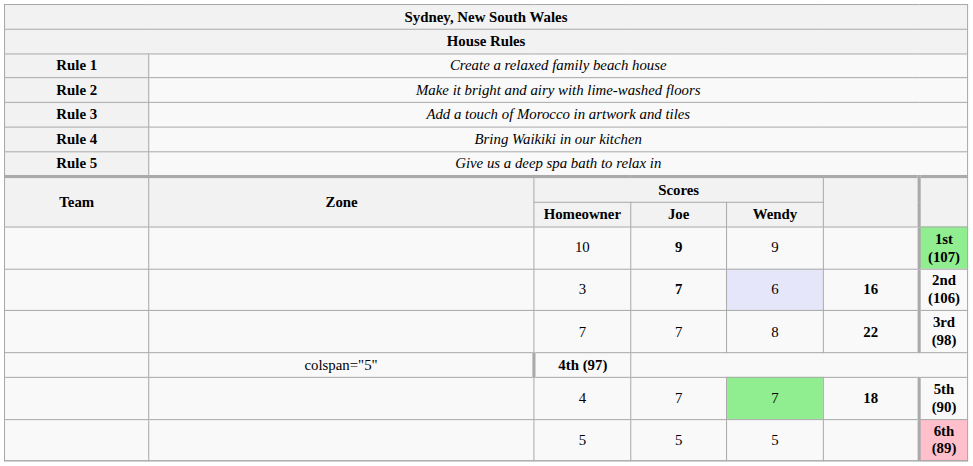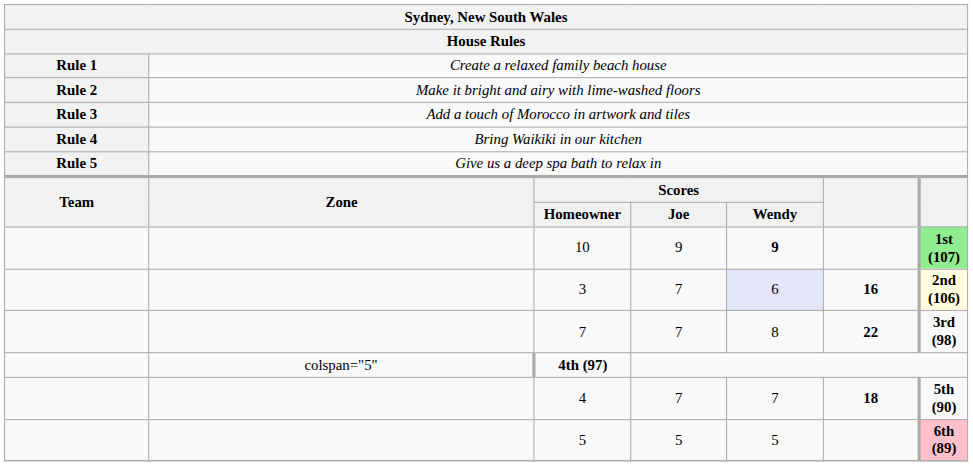(679, 248) bold -> (679, 248) normal
(775, 248) normal -> (775, 248) bold
(679, 290) bold -> (679, 290) normal
(944, 290) no background -> (944, 290) lightyellow background
(775, 398) lightgreen background -> (775, 398) no background
